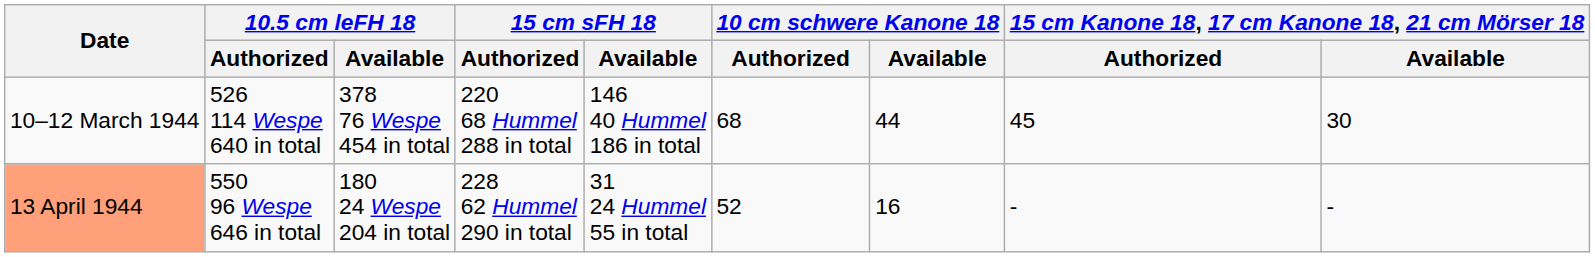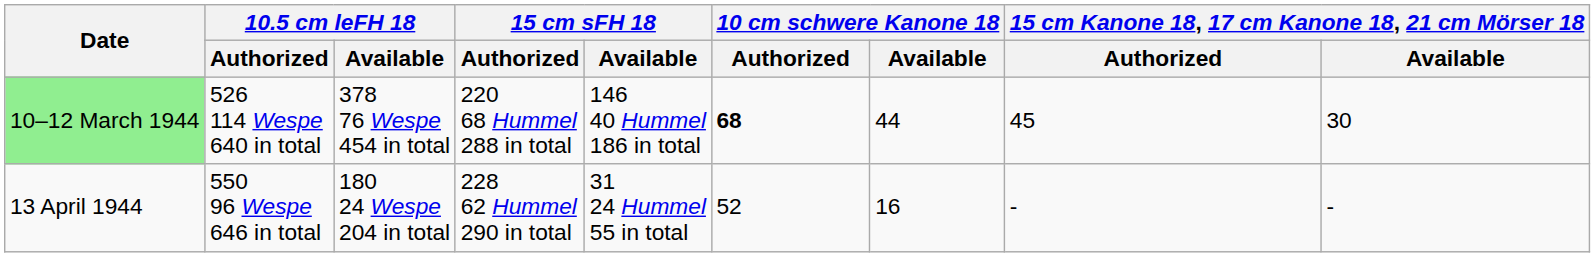(105, 120) no background -> (105, 120) lightgreen background
(729, 120) normal -> (729, 120) bold
(76, 207) lightsalmon background -> (76, 207) no background
